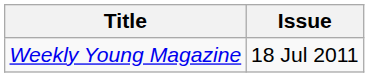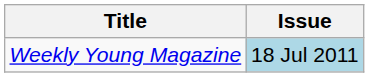(305, 54) no background -> (305, 54) lightblue background
